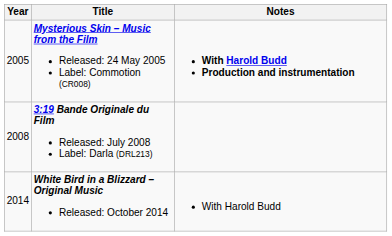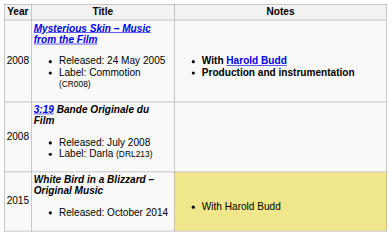(18, 61) 2005 -> (18, 61) 2008
(18, 201) 2014 -> (18, 201) 2015
(281, 207) no background -> (281, 207) khaki background
